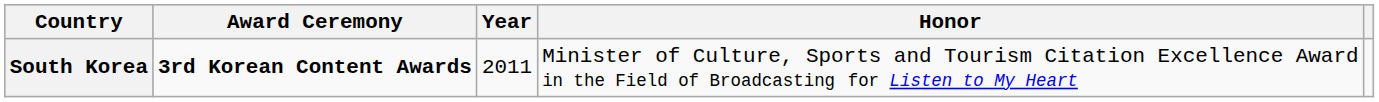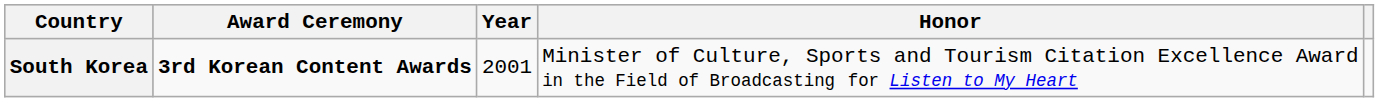(507, 68) 2011 -> (507, 68) 2001
